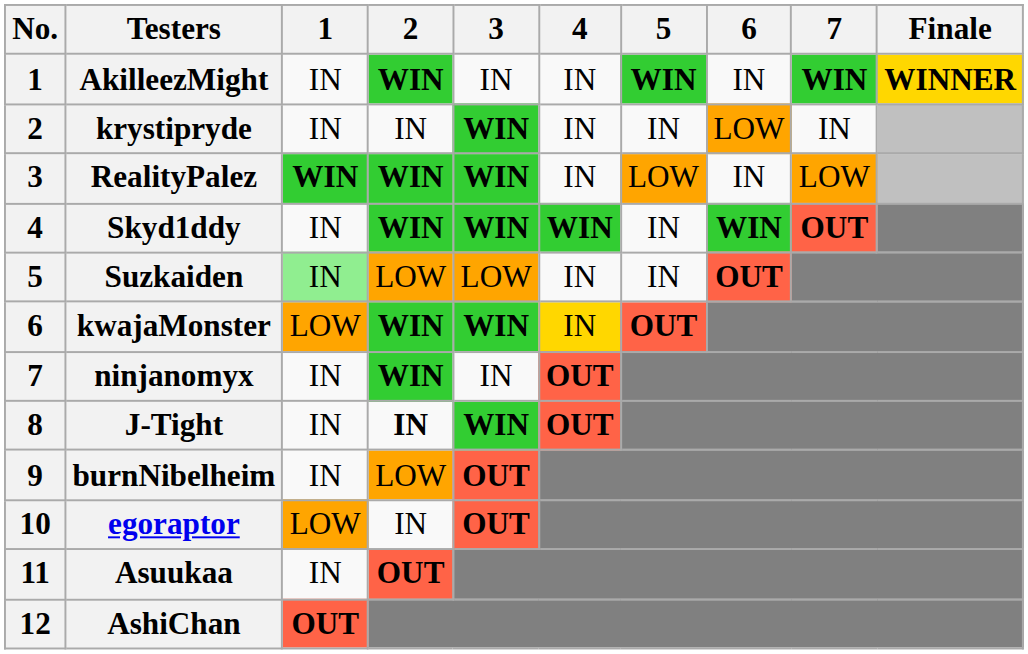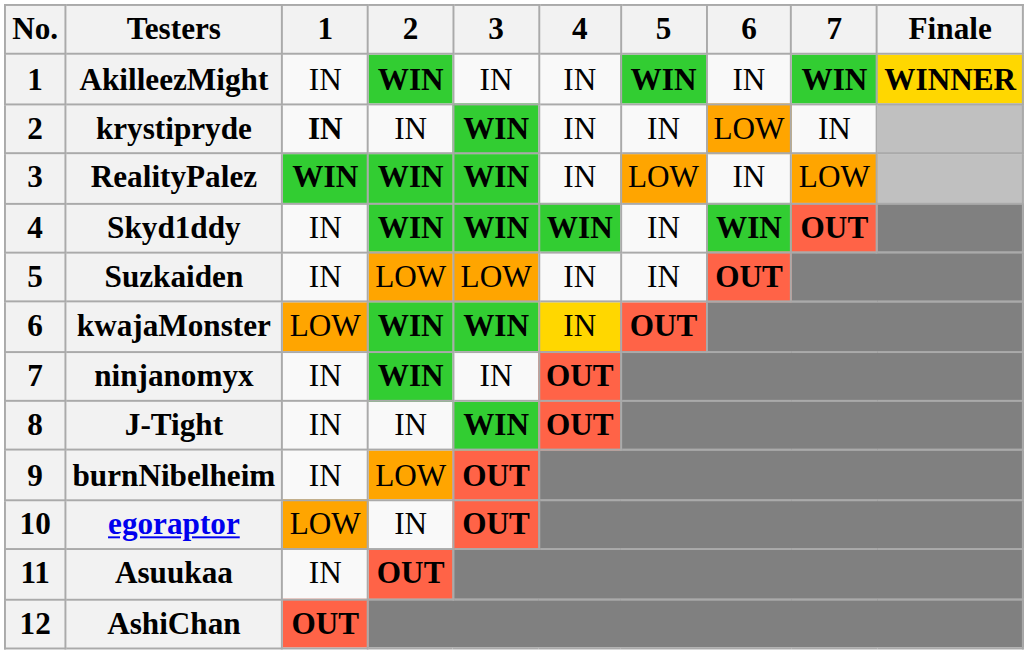(325, 128) normal -> (325, 128) bold
(325, 276) lightgreen background -> (325, 276) no background
(411, 425) bold -> (411, 425) normal
